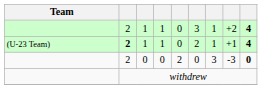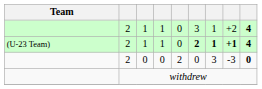(128, 44) bold -> (128, 44) normal
(197, 44) normal -> (197, 44) bold
(214, 44) normal -> (214, 44) bold
(231, 44) normal -> (231, 44) bold
